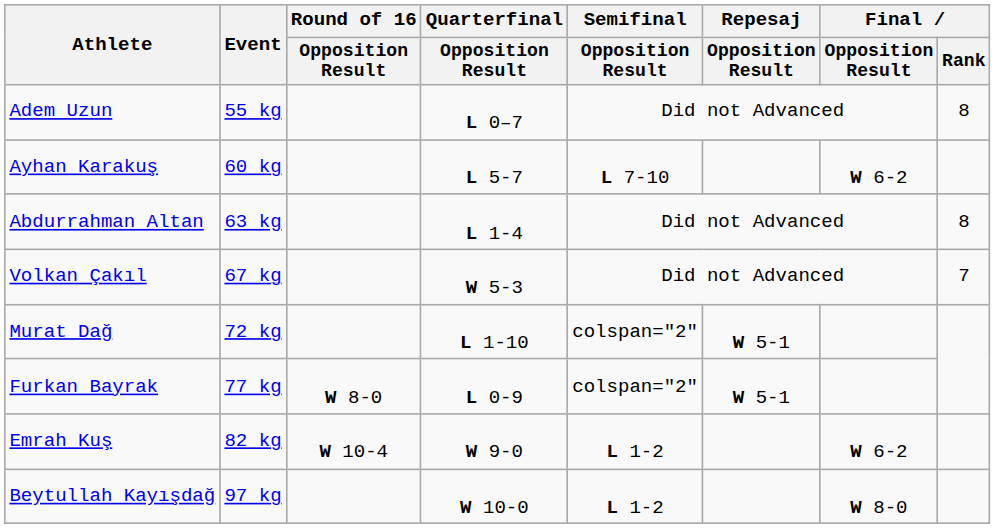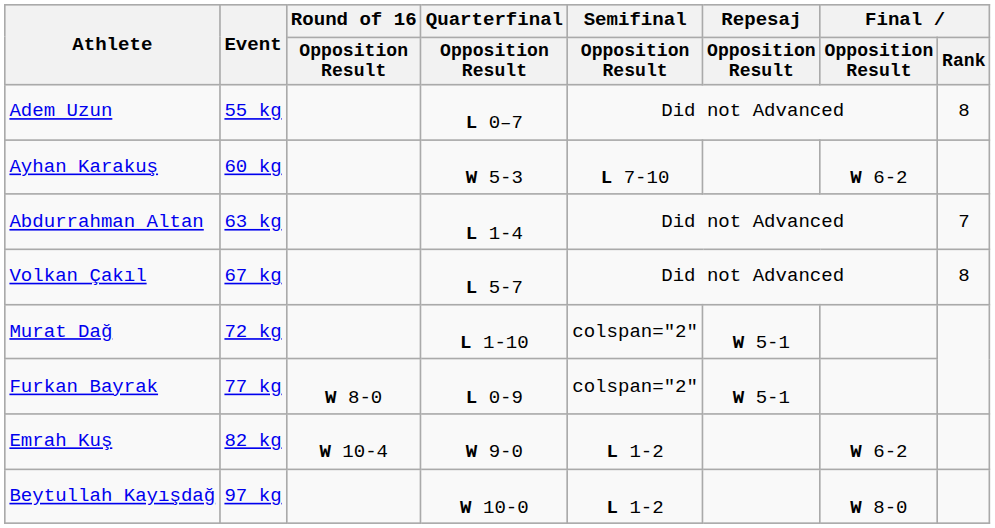(494, 178) L 5-7 -> (494, 178) W 5-3
(964, 222) 8 -> (964, 222) 7
(494, 288) W 5-3 -> (494, 288) L 5-7
(964, 277) 7 -> (964, 277) 8
